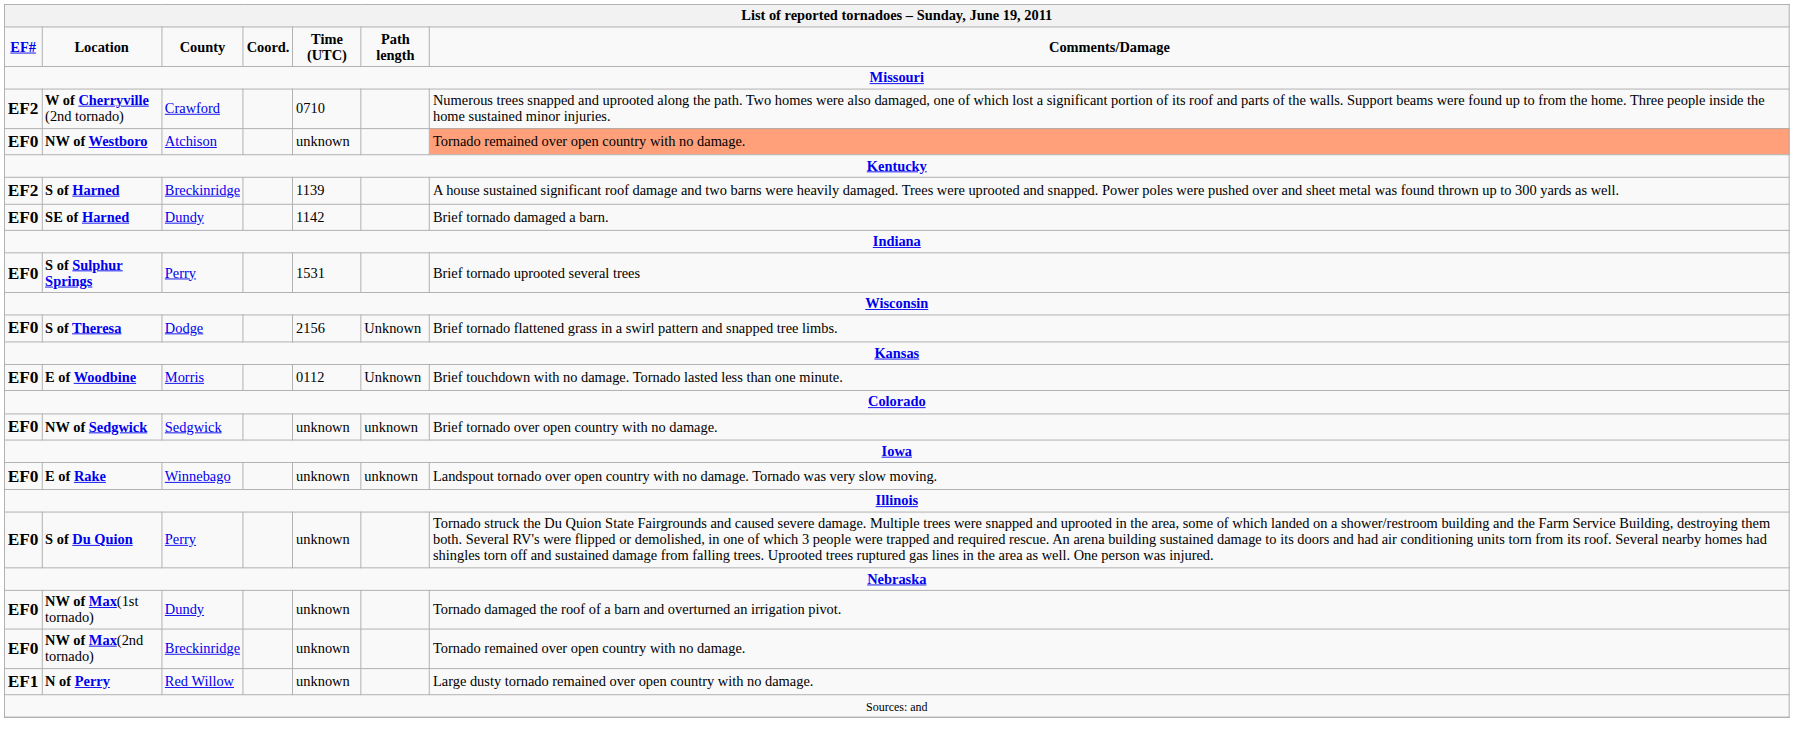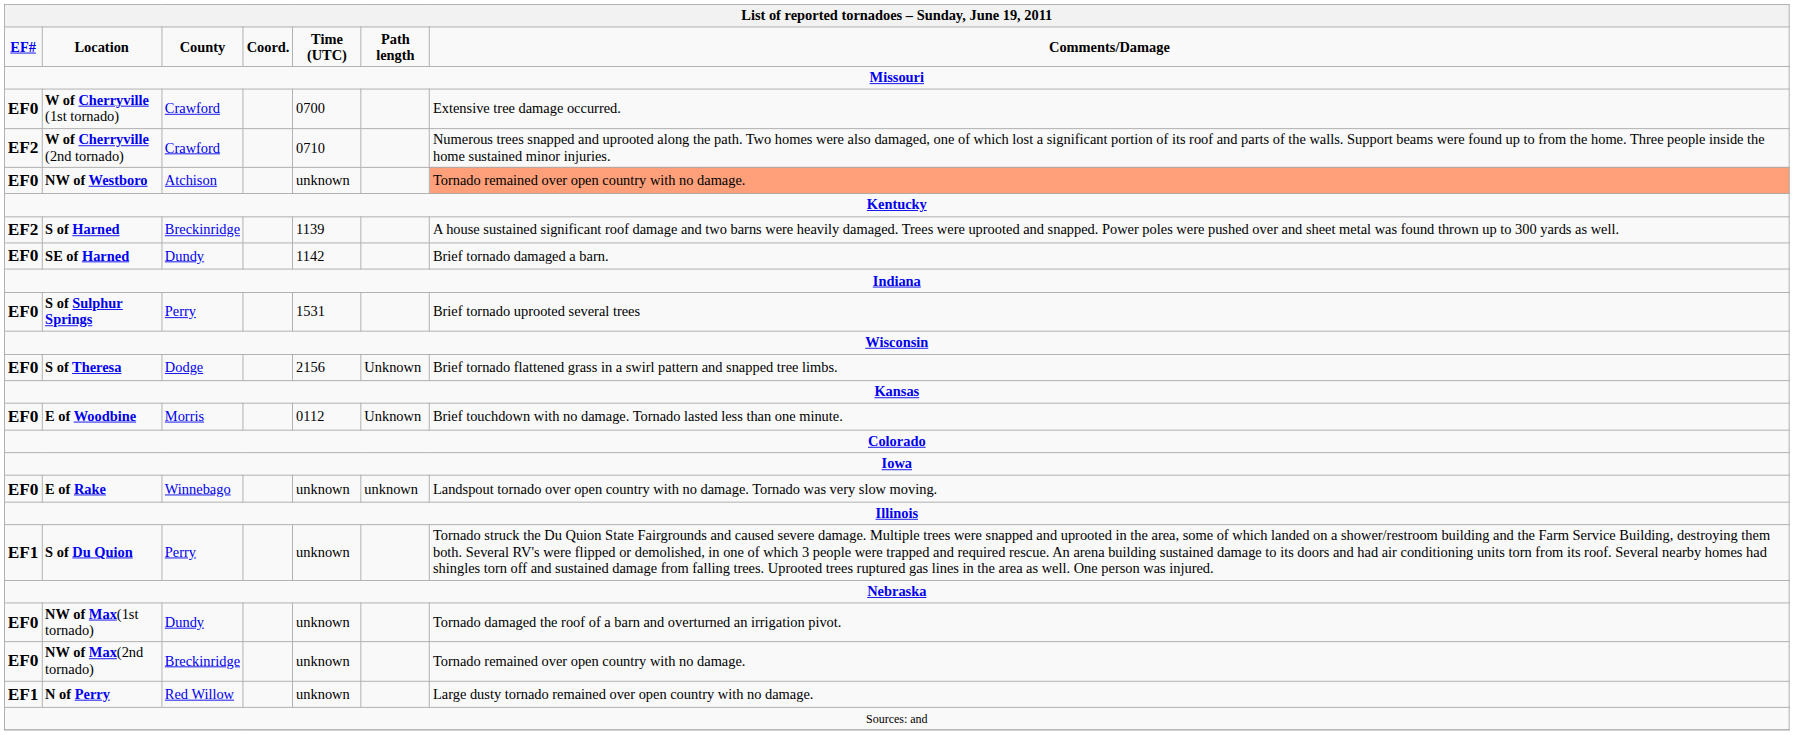+ row: (97, 108)
- row: (96, 426)
(23, 539) EF0 -> (23, 552) EF1
